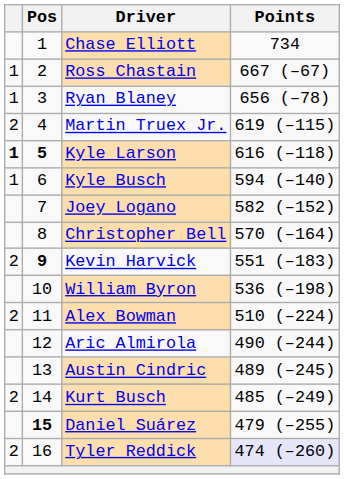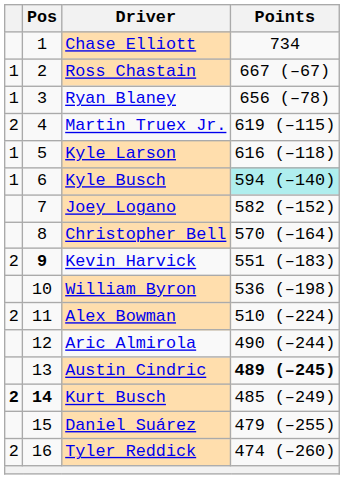(14, 154) bold -> (14, 154) normal
(42, 154) bold -> (42, 154) normal
(285, 181) no background -> (285, 181) paleturquoise background
(285, 371) normal -> (285, 371) bold
(14, 398) normal -> (14, 398) bold
(42, 398) normal -> (42, 398) bold
(42, 425) bold -> (42, 425) normal
(285, 452) lavender background -> (285, 452) no background
